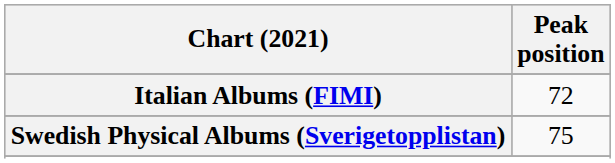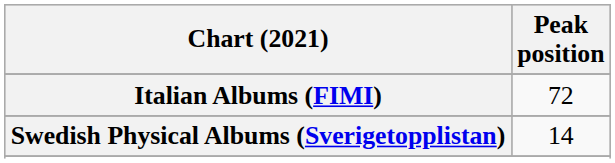(561, 135) 75 -> (561, 135) 14
